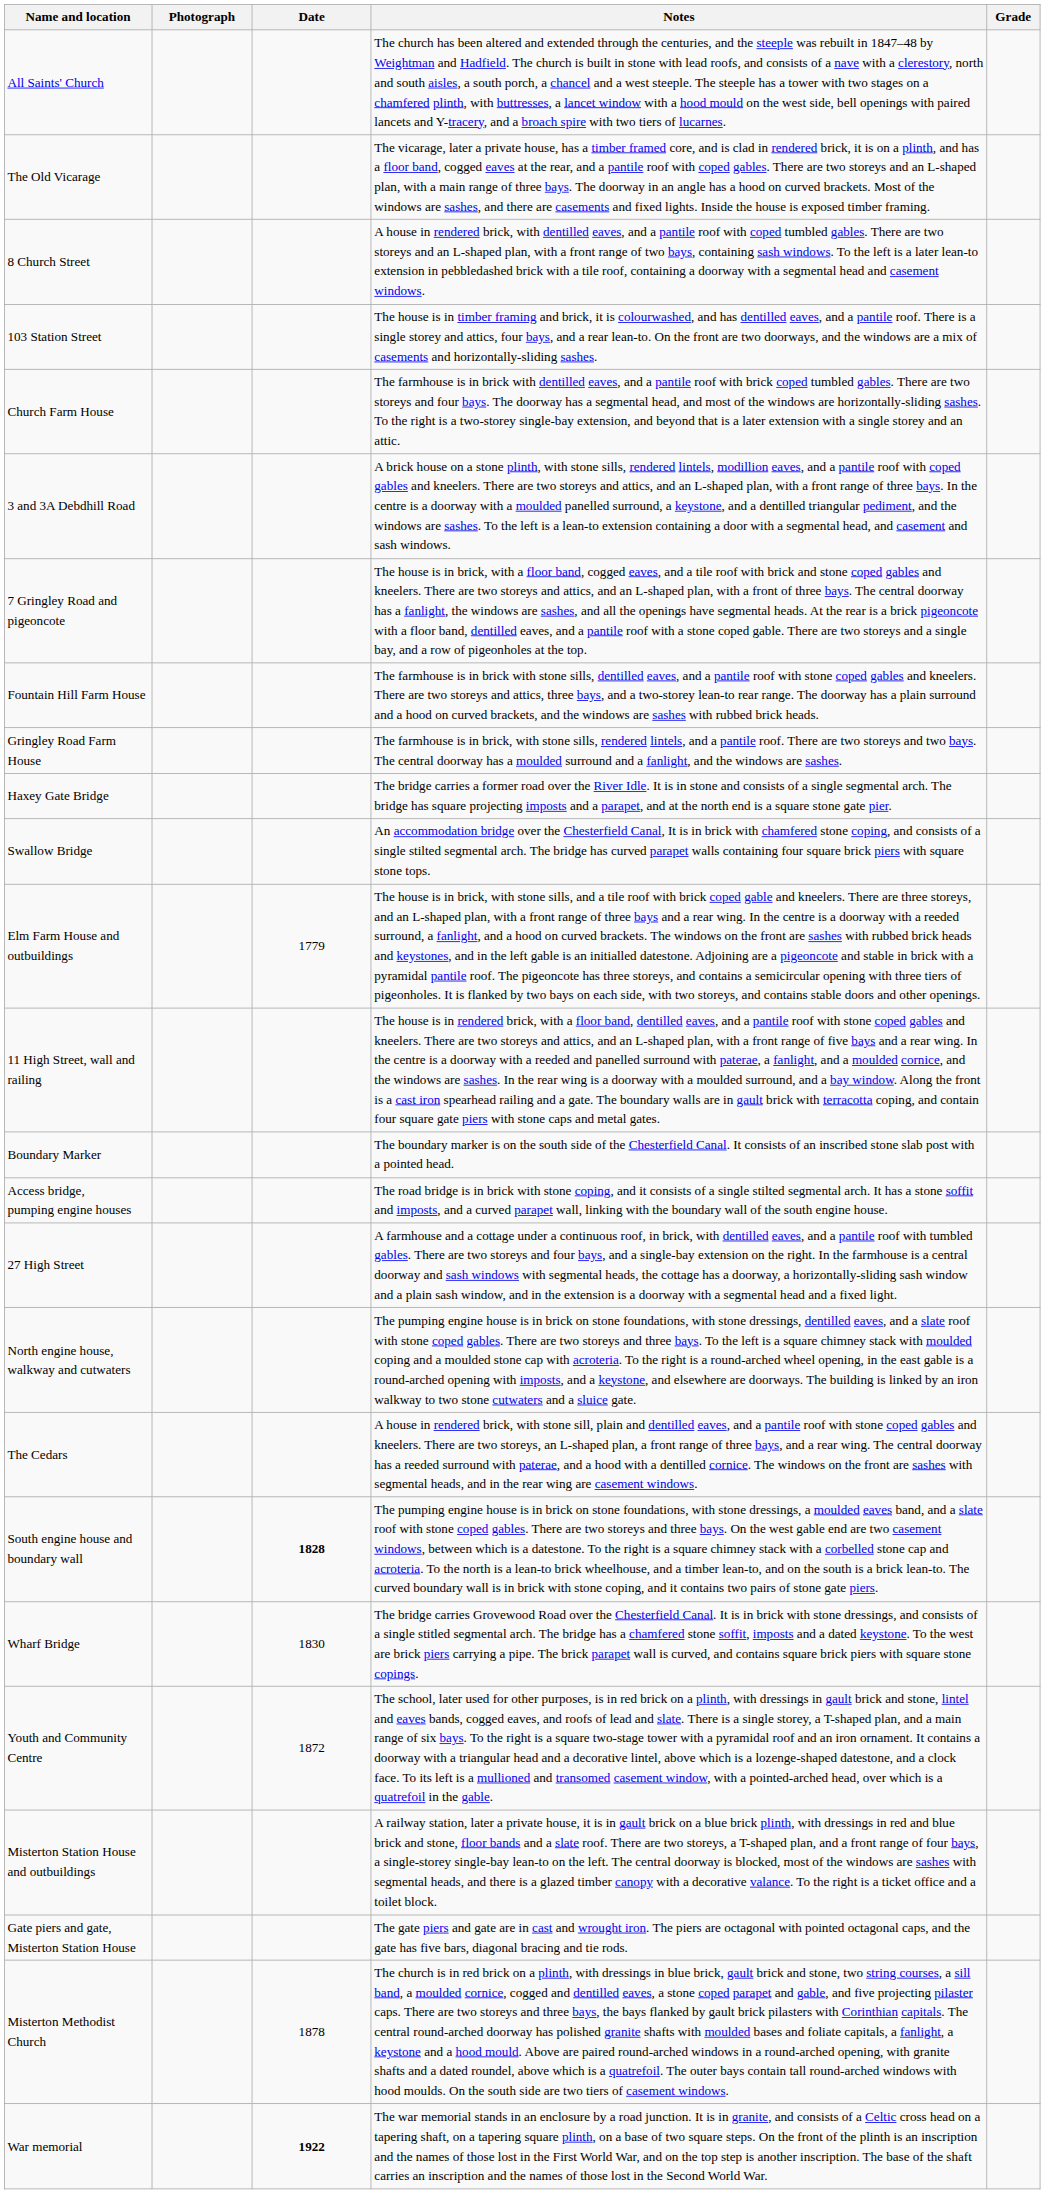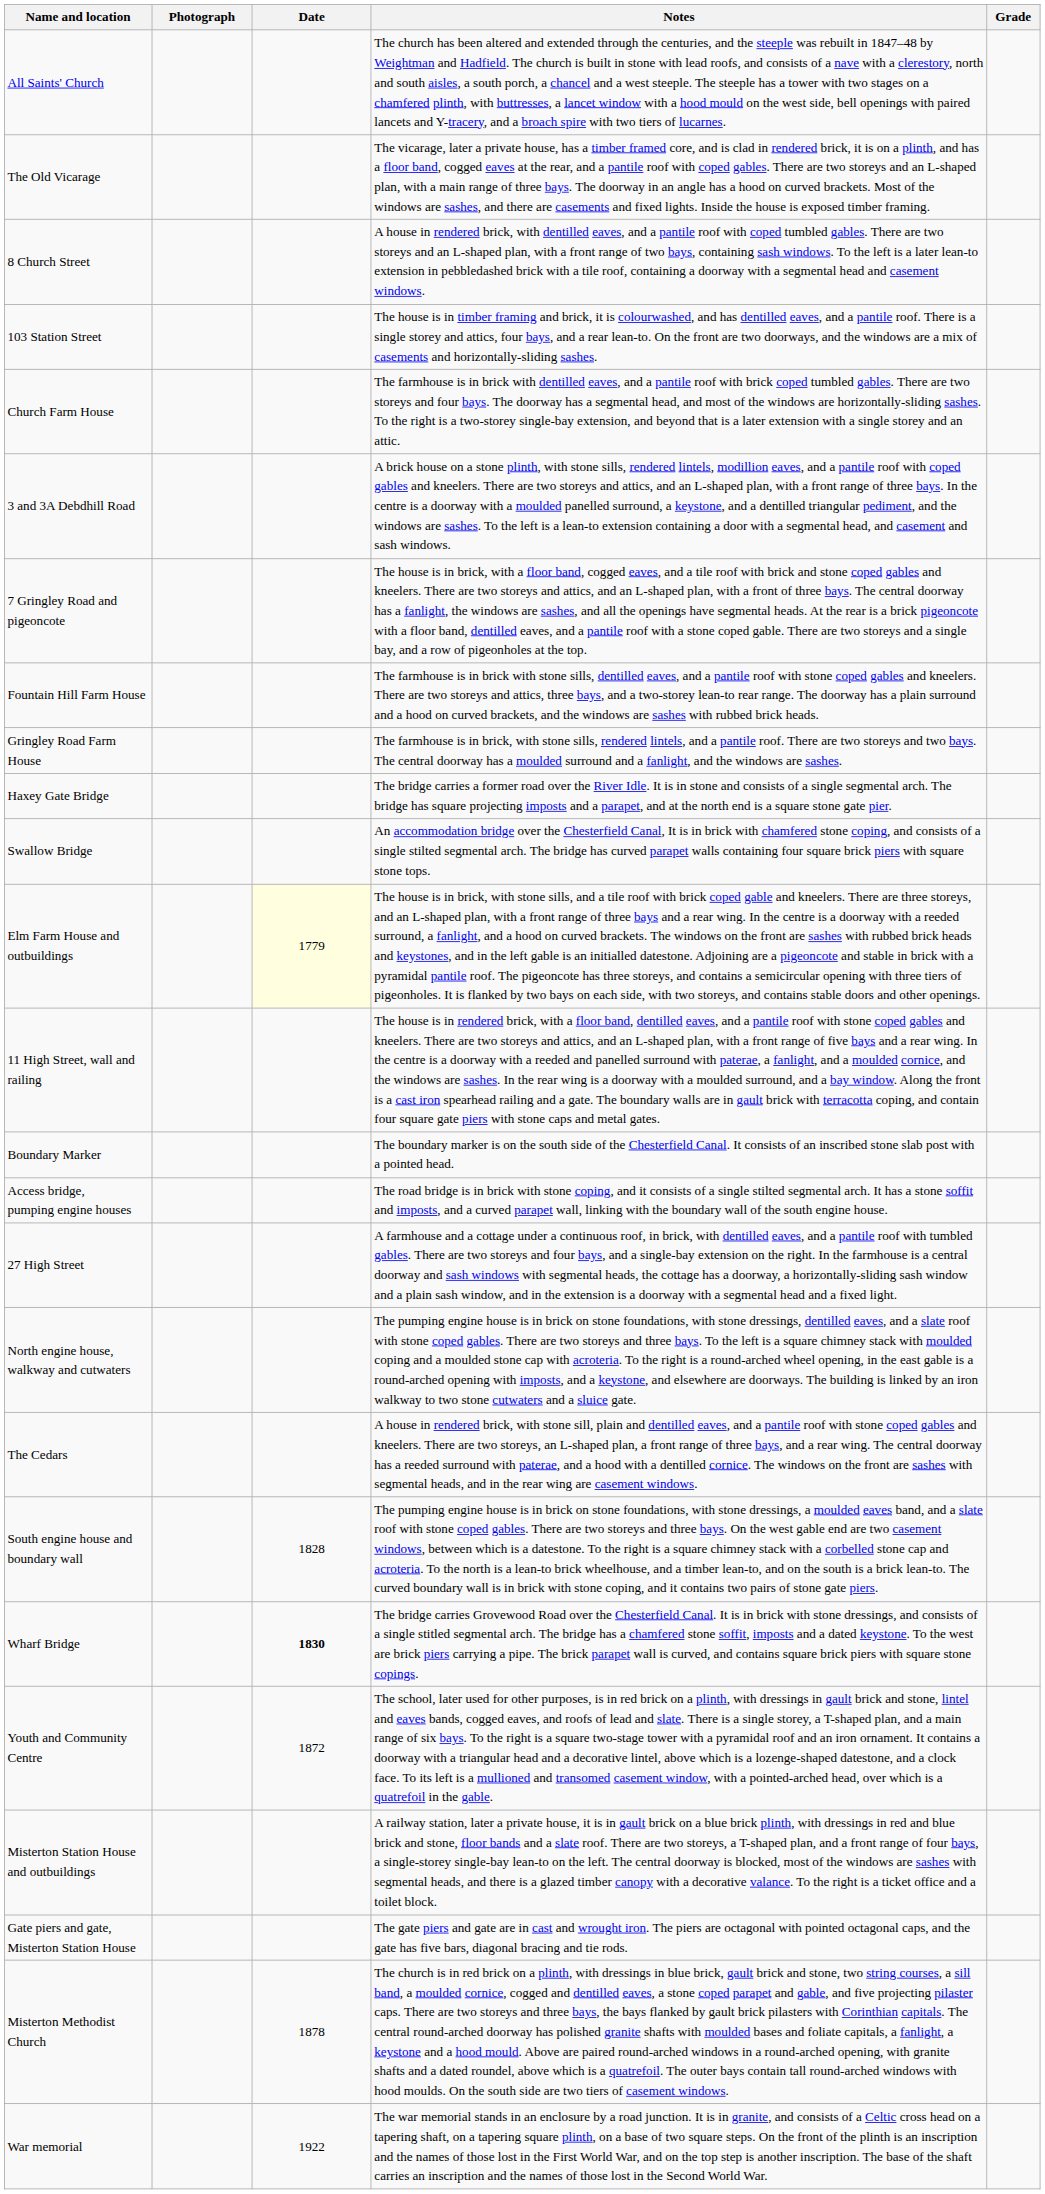(312, 946) no background -> (312, 946) lightyellow background
(312, 1549) bold -> (312, 1549) normal
(312, 1643) normal -> (312, 1643) bold
(312, 2146) bold -> (312, 2146) normal
